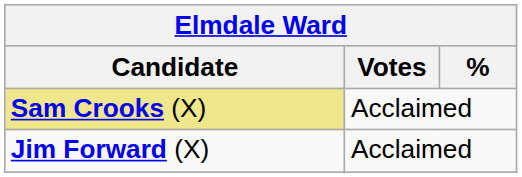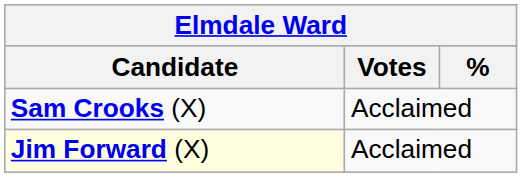(109, 108) khaki background -> (109, 108) no background
(110, 150) no background -> (110, 150) lightyellow background
